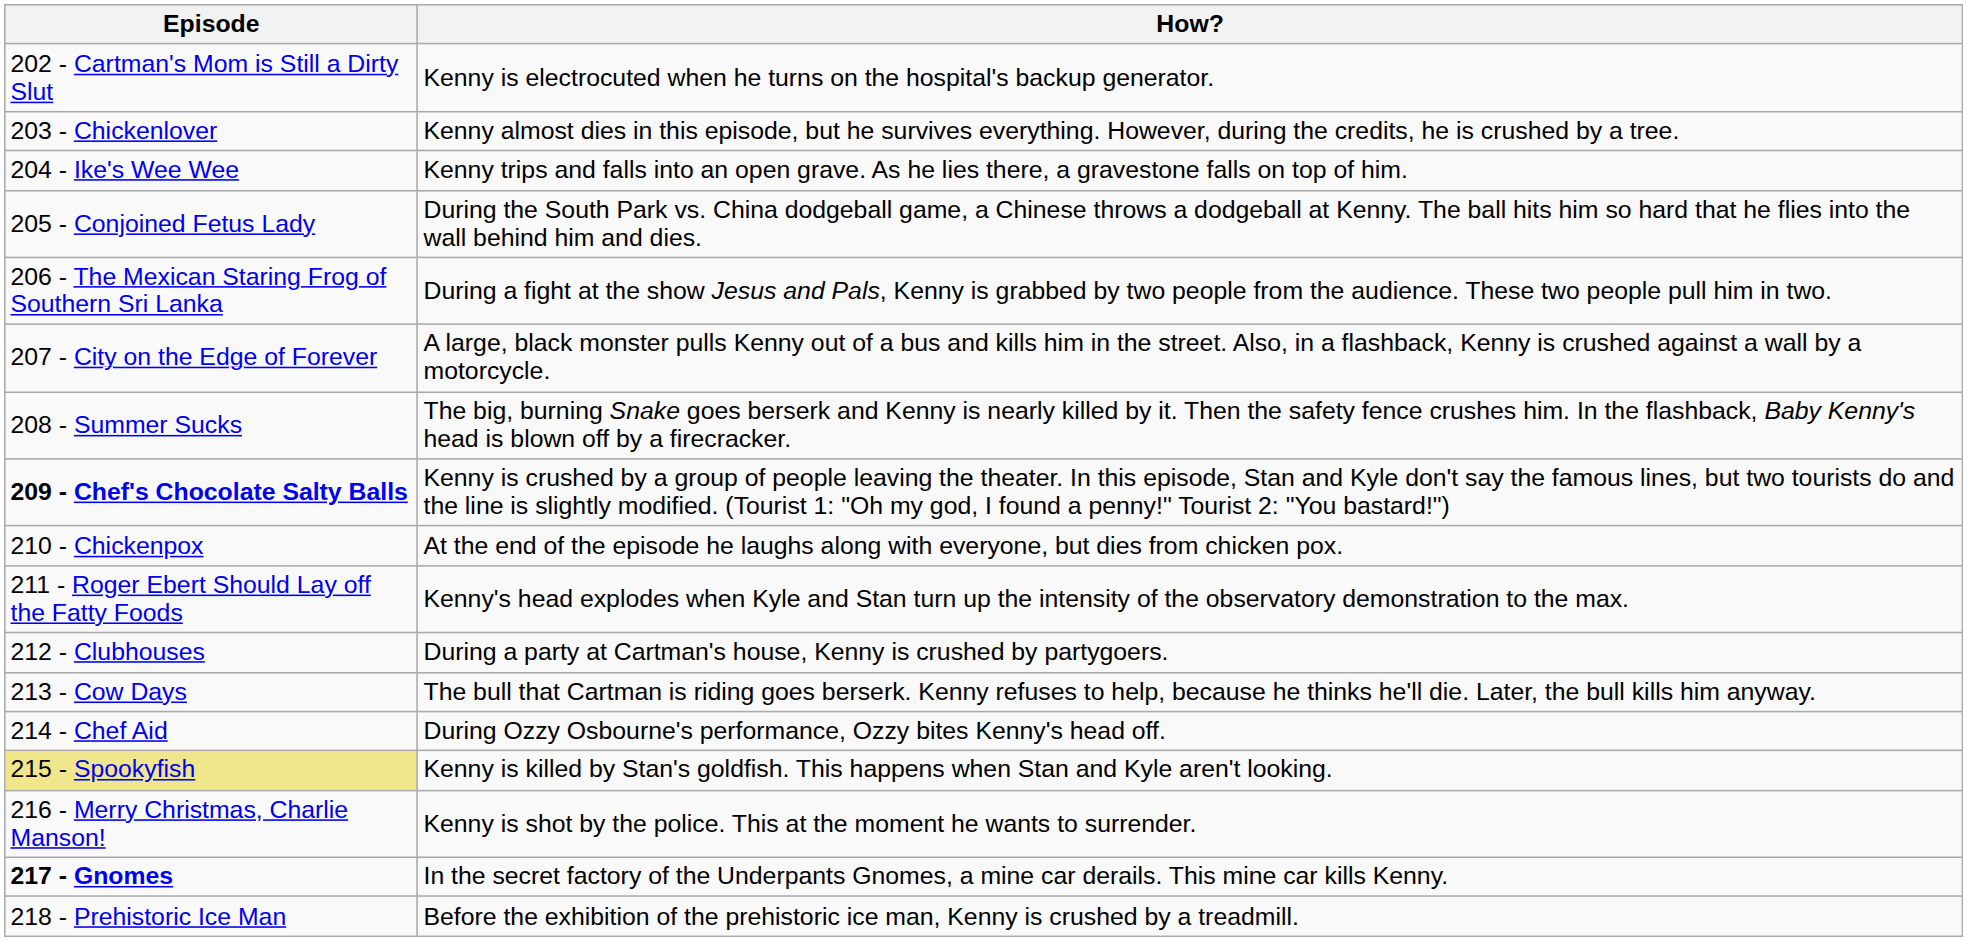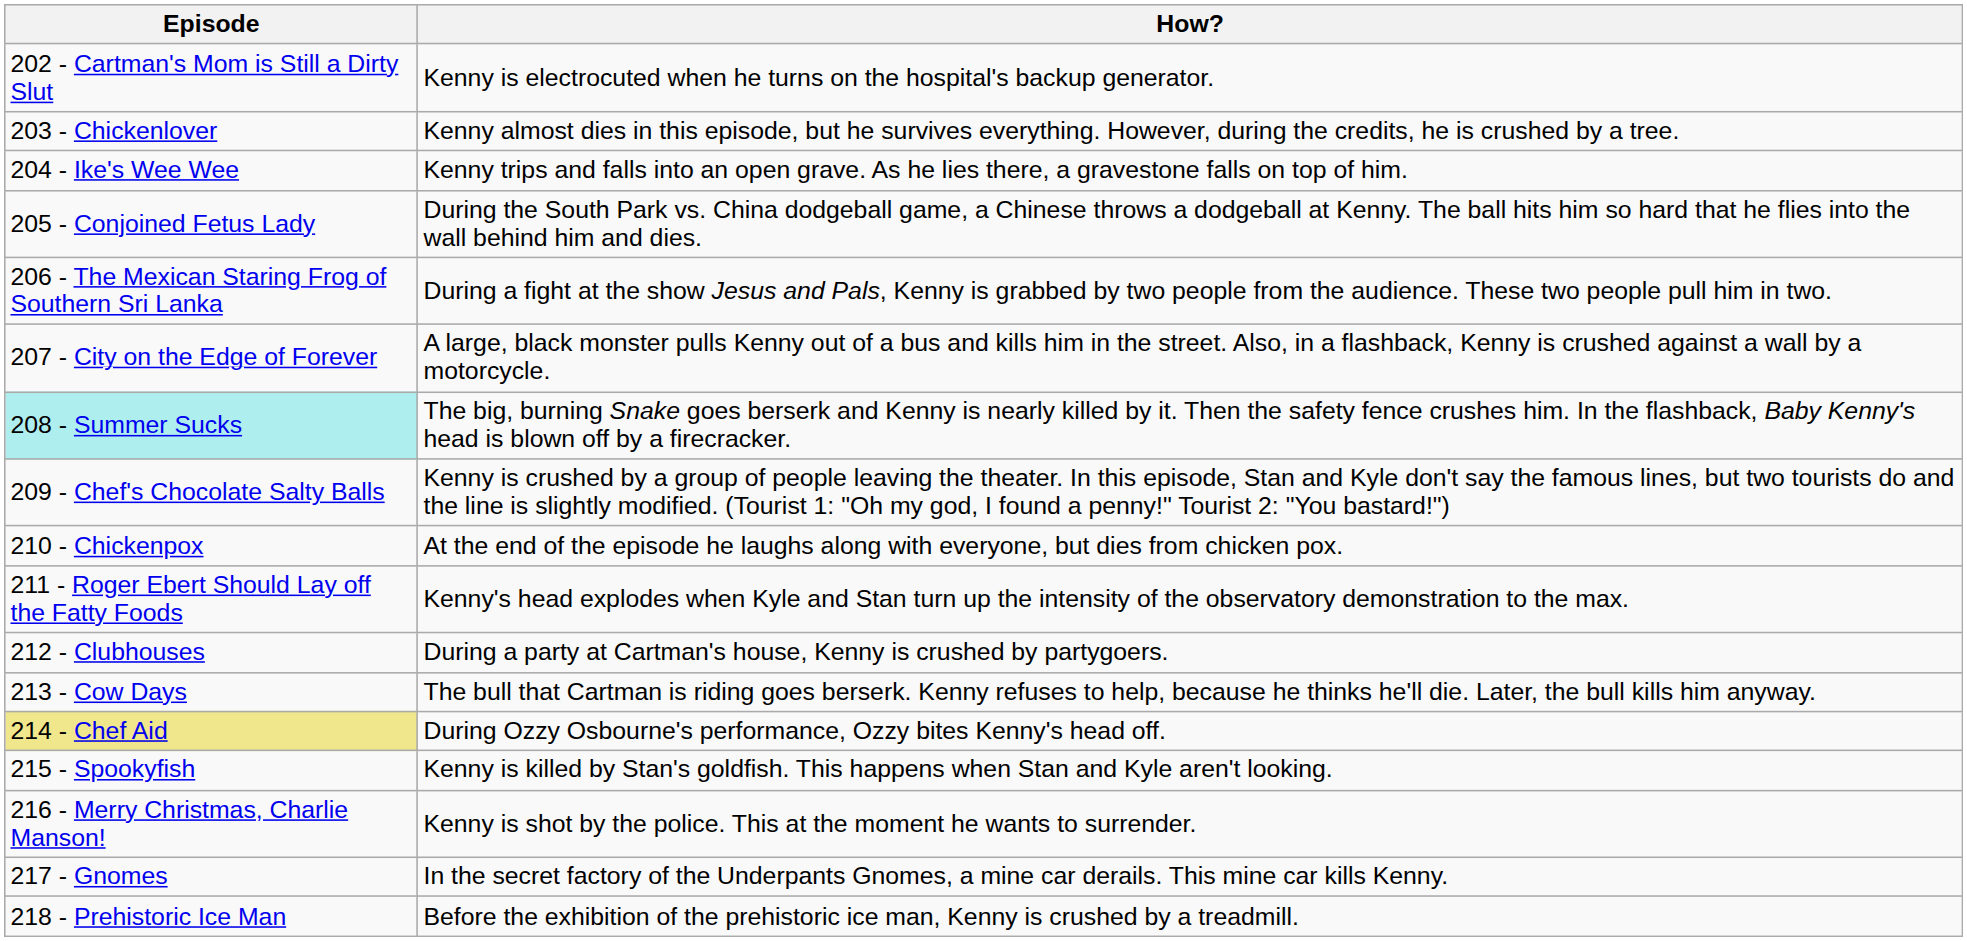(126, 425) no background -> (126, 425) paleturquoise background
(209, 492) bold -> (198, 492) normal
(89, 730) no background -> (89, 730) khaki background
(103, 770) khaki background -> (103, 770) no background
(92, 876) bold -> (89, 876) normal
